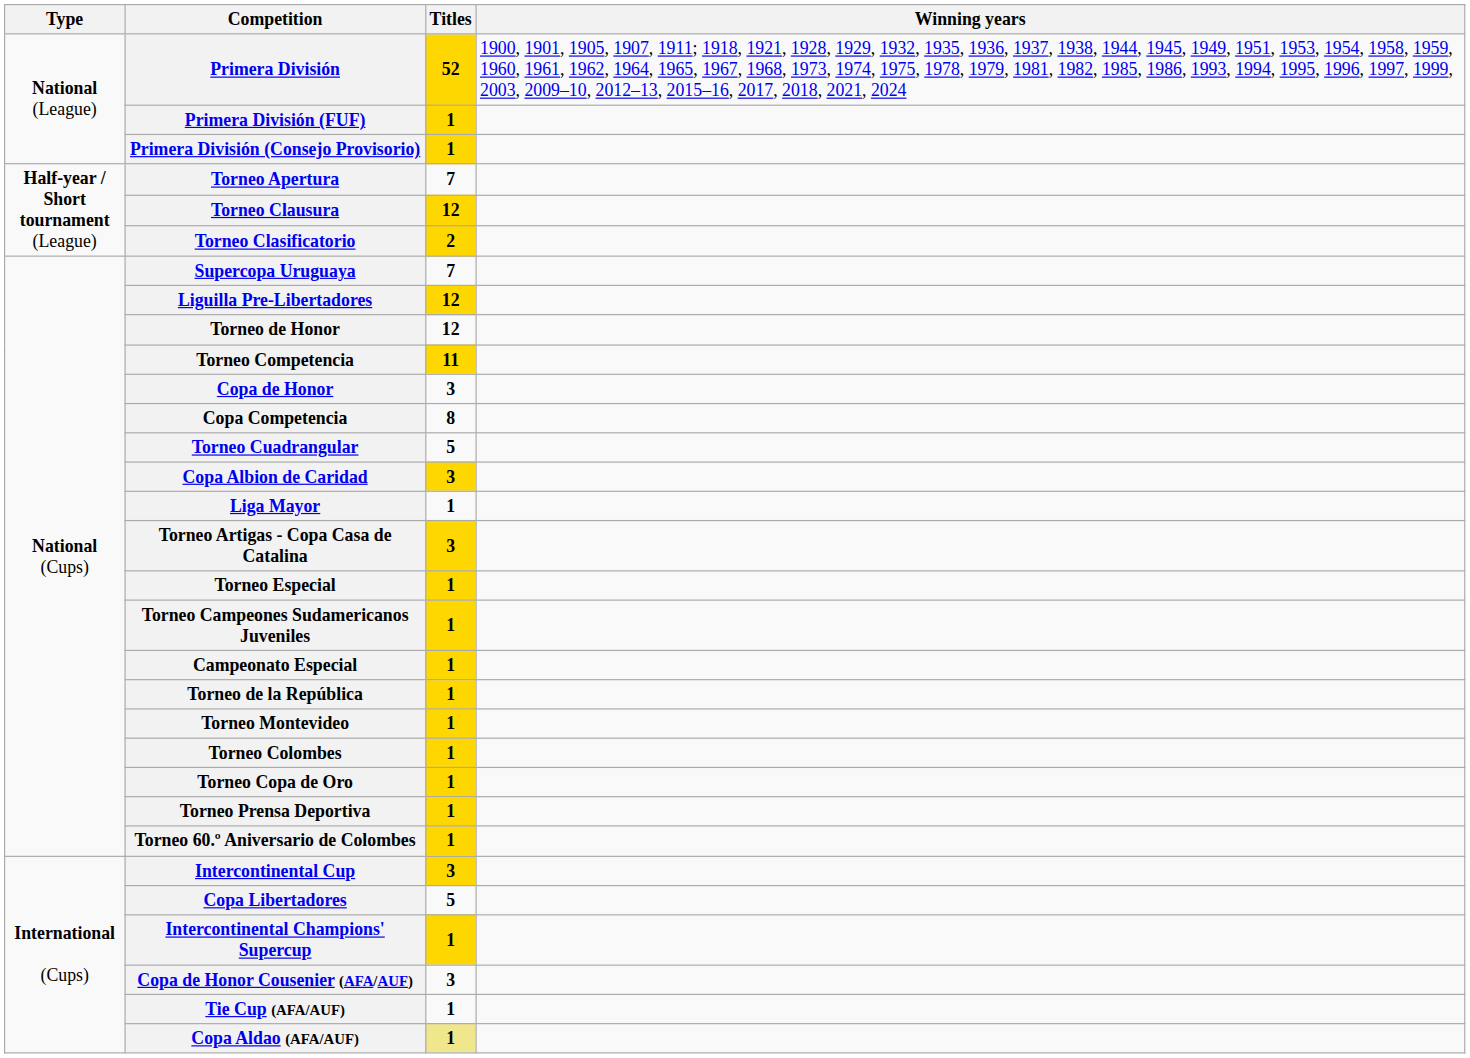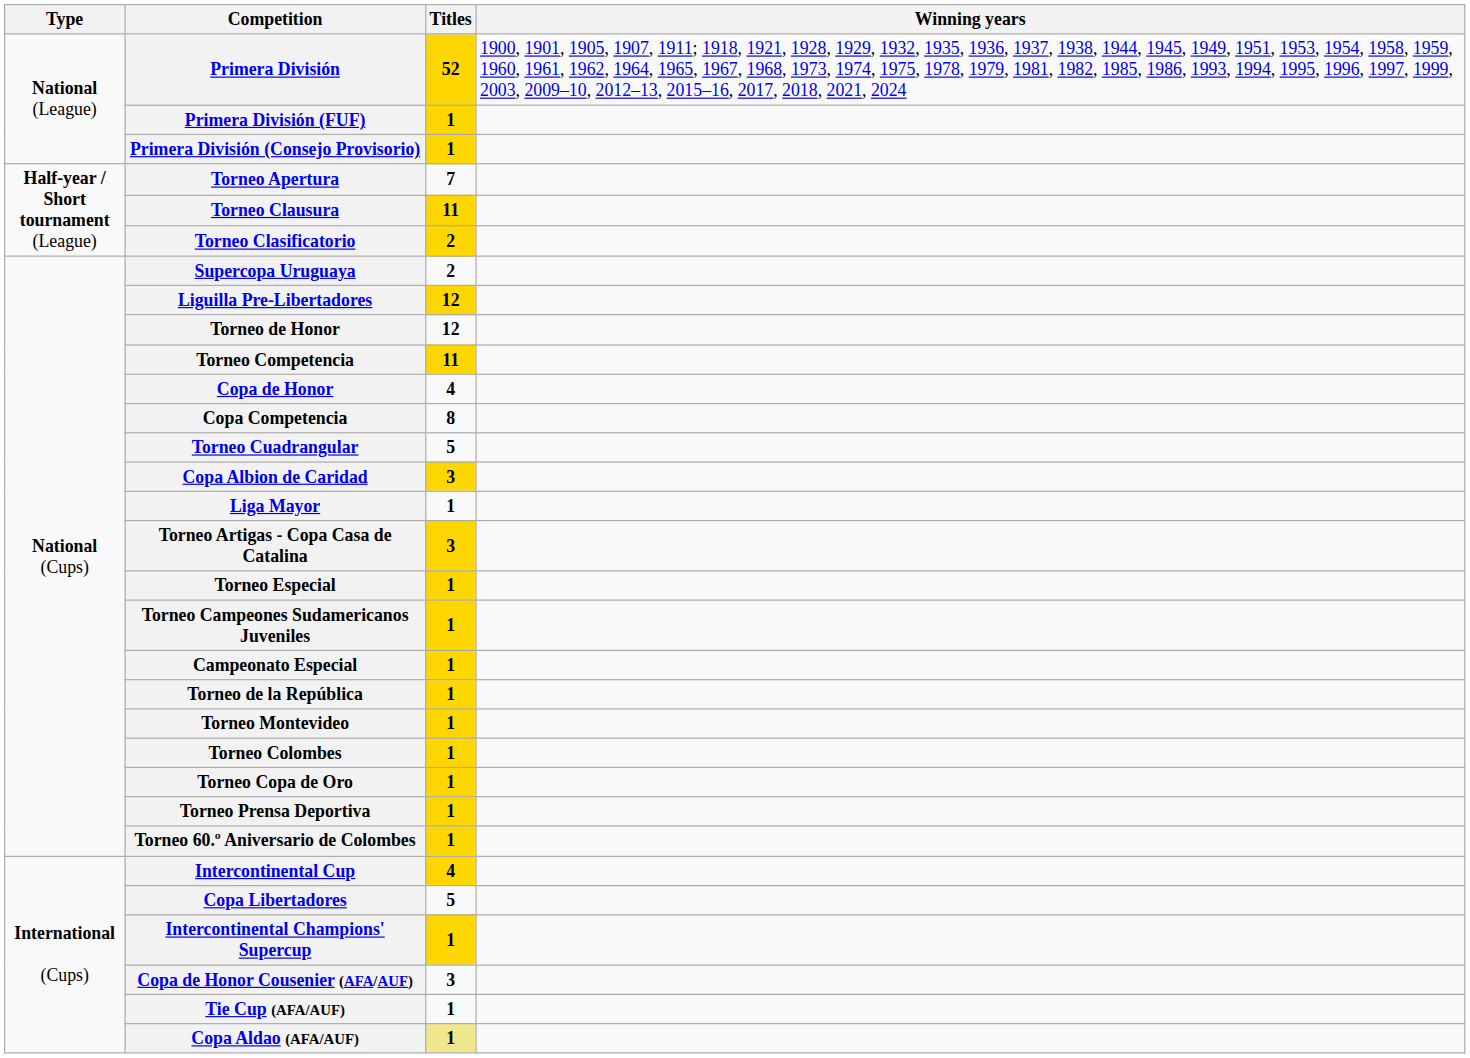(451, 210) 12 -> (451, 210) 11
(451, 271) 7 -> (451, 271) 2
(451, 388) 3 -> (451, 388) 4
(451, 870) 3 -> (451, 870) 4
